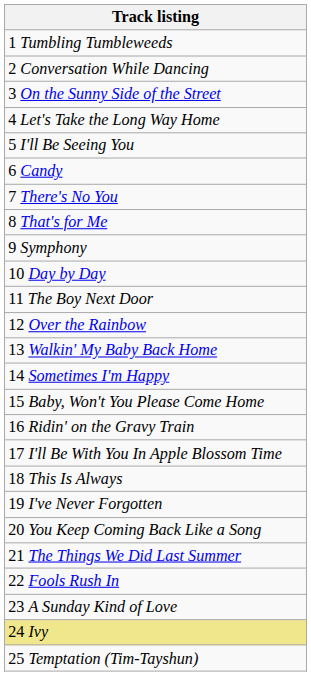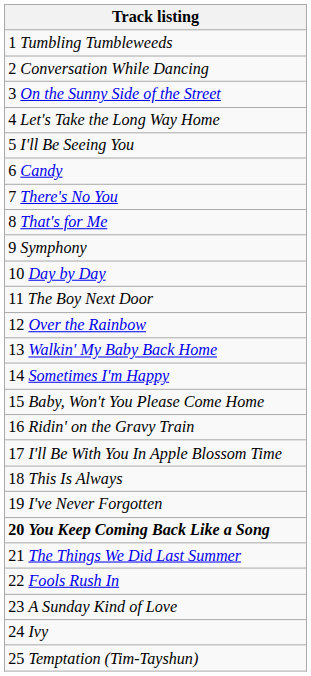(135, 529) normal -> (139, 529) bold
(28, 632) khaki background -> (28, 632) no background
